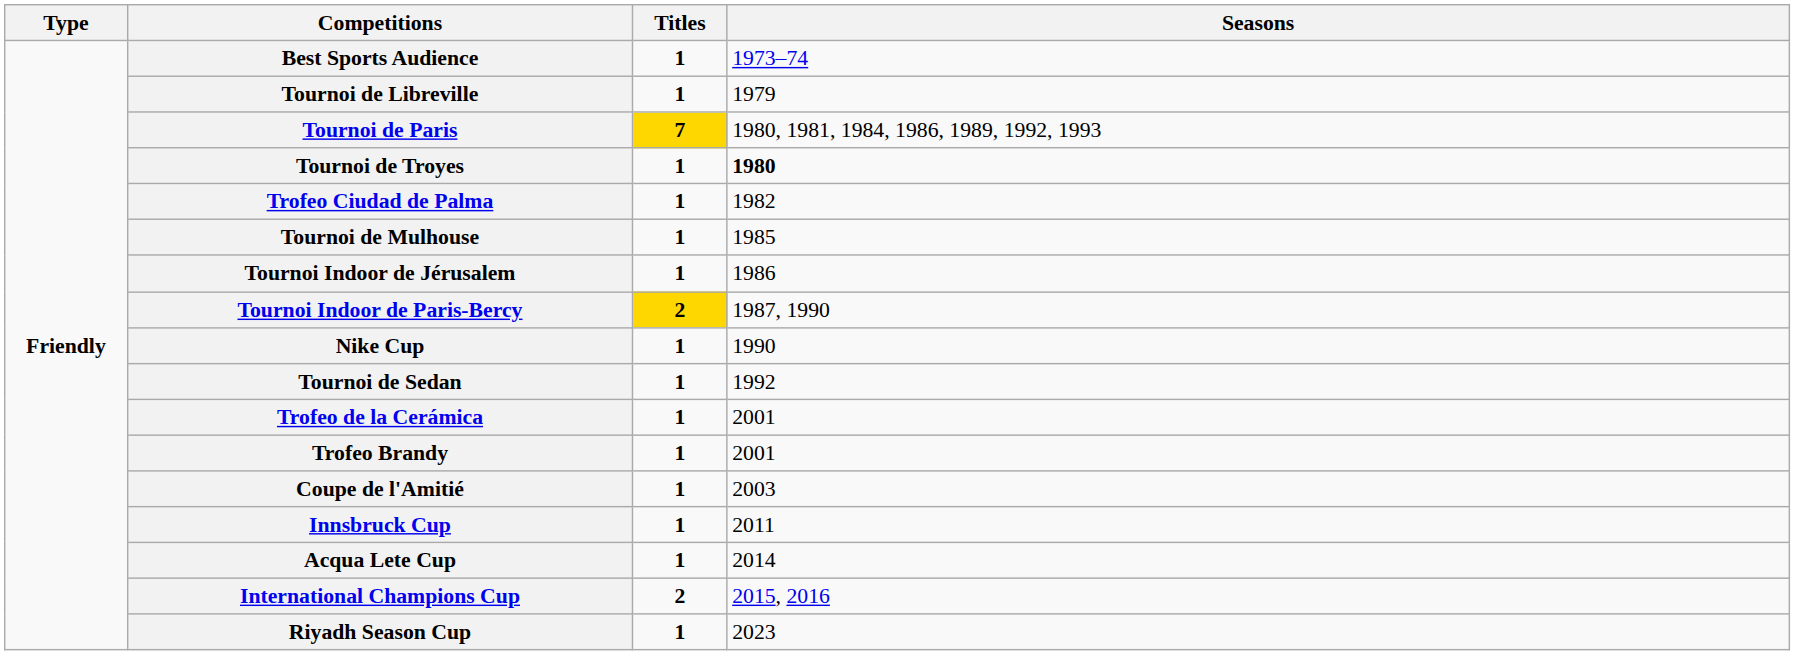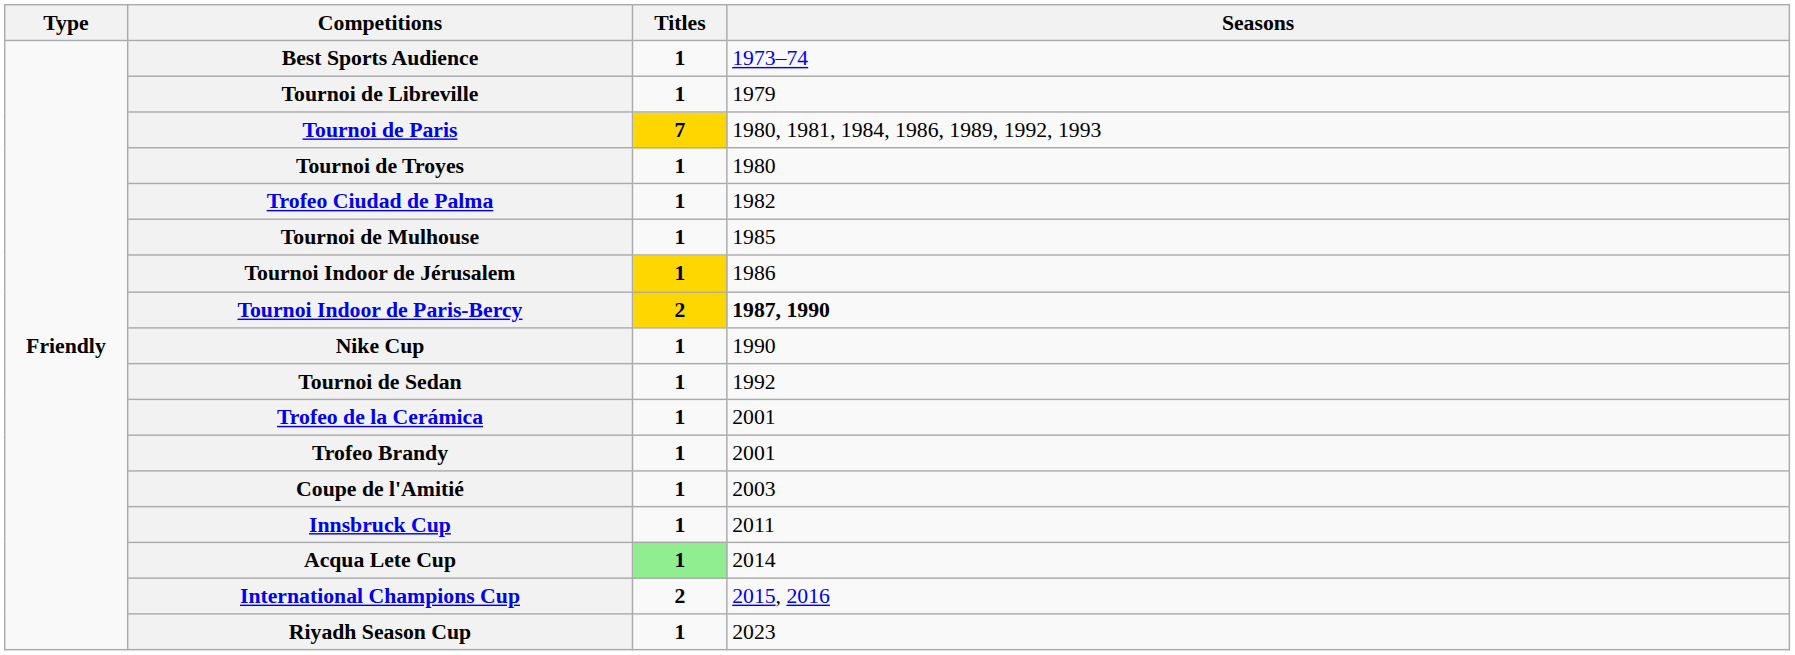(754, 165) bold -> (754, 165) normal
(680, 273) no background -> (680, 273) gold background
(781, 309) normal -> (781, 309) bold
(680, 560) no background -> (680, 560) lightgreen background
